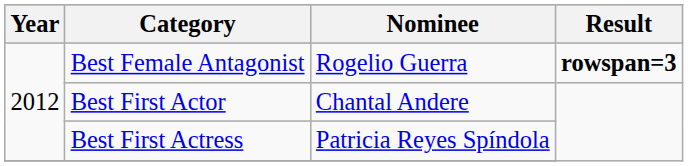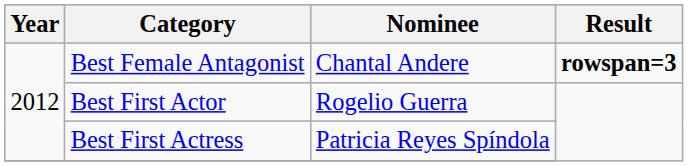(392, 62) Rogelio Guerra -> (392, 62) Chantal Andere
(392, 101) Chantal Andere -> (392, 101) Rogelio Guerra
